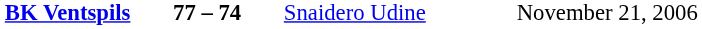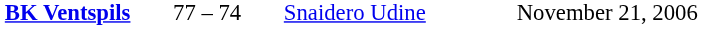(207, 12) bold -> (207, 12) normal
